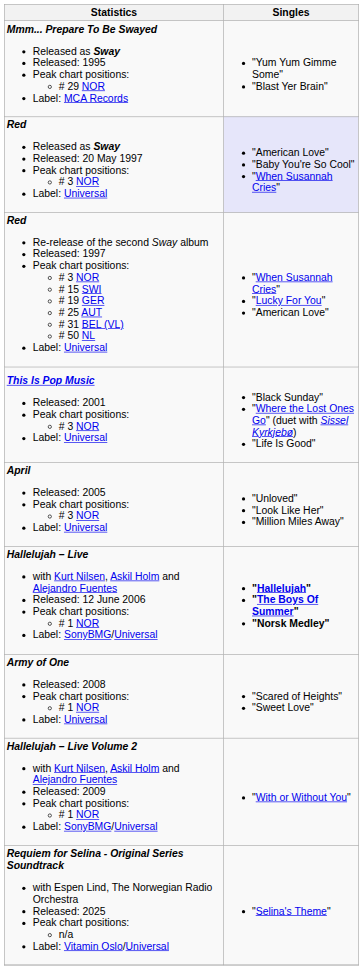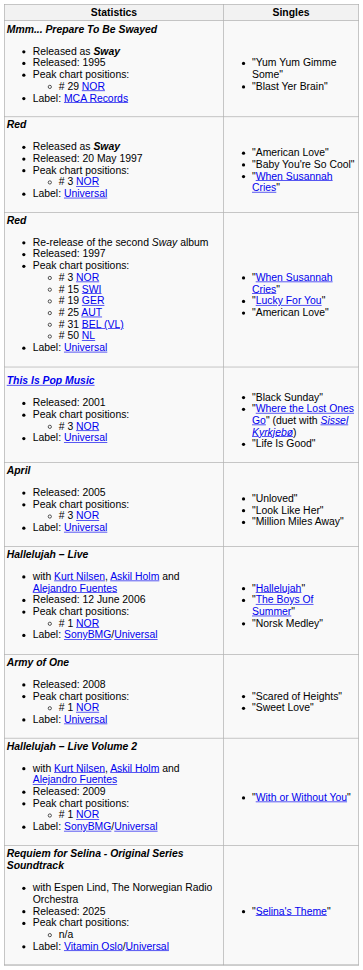(291, 170) lavender background -> (291, 170) no background
(291, 606) bold -> (291, 606) normal
